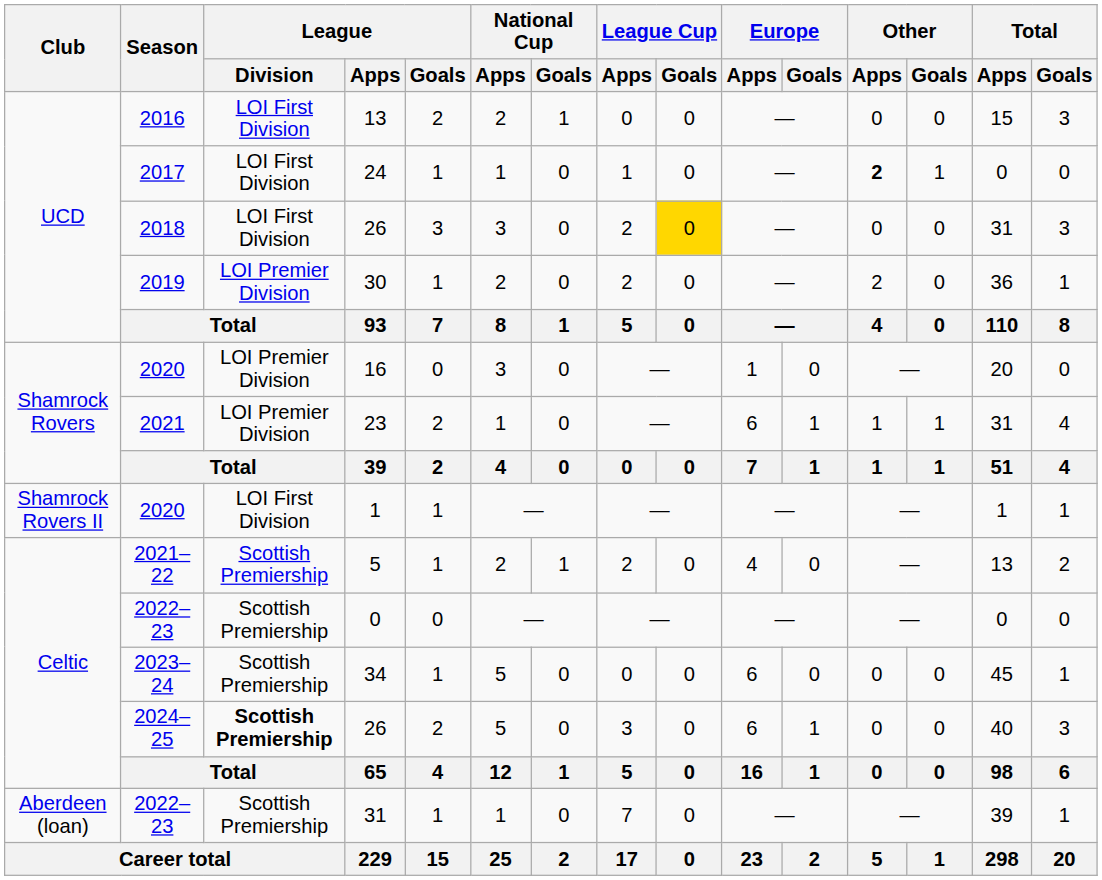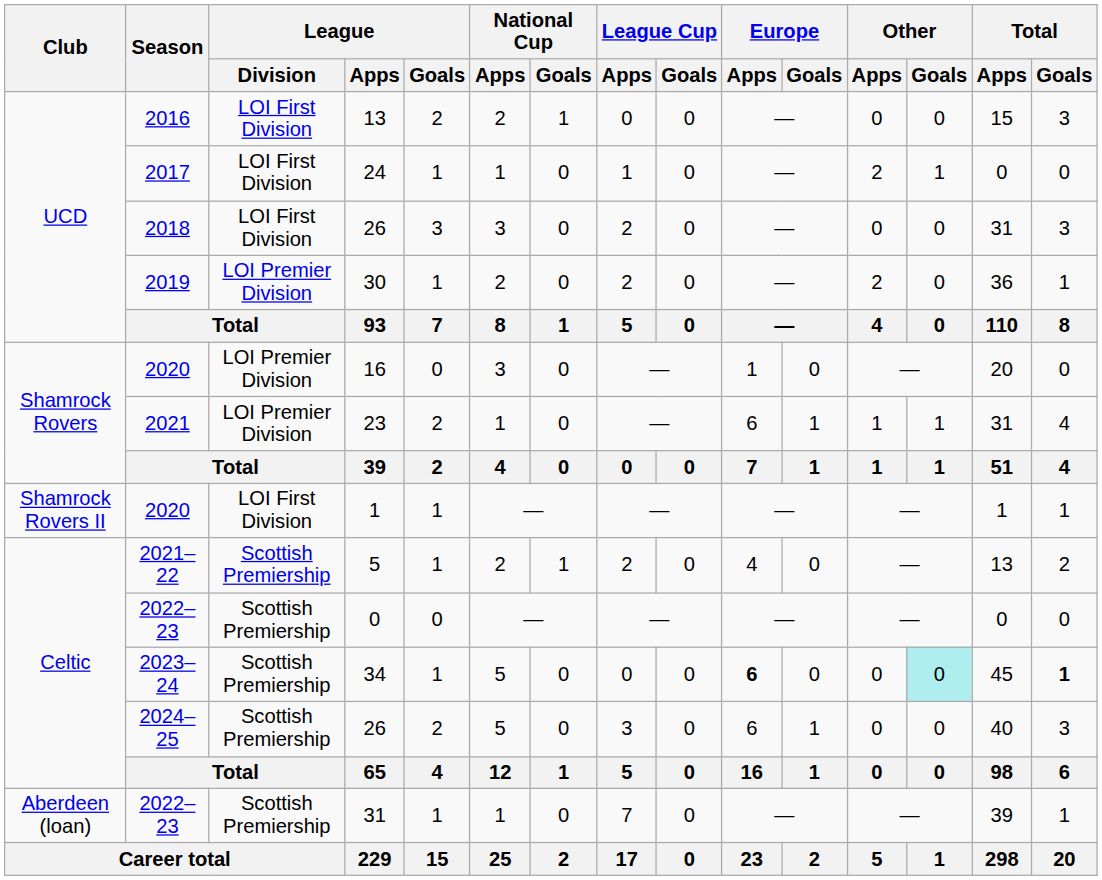(877, 173) bold -> (877, 173) normal
(689, 227) gold background -> (689, 227) no background
(752, 674) normal -> (752, 674) bold
(939, 674) no background -> (939, 674) paleturquoise background
(1064, 674) normal -> (1064, 674) bold
(274, 728) bold -> (277, 728) normal
